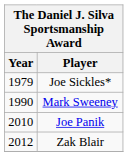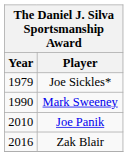(21, 141) 2012 -> (21, 141) 2016
